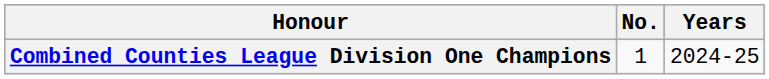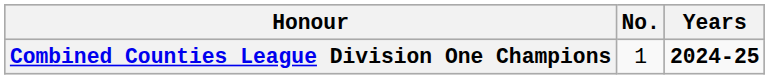(715, 57) normal -> (715, 57) bold
